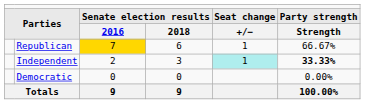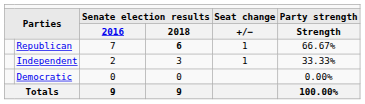(113, 46) gold background -> (113, 46) no background
(179, 46) normal -> (179, 46) bold
(245, 61) paleturquoise background -> (245, 61) no background
(319, 61) bold -> (319, 61) normal
